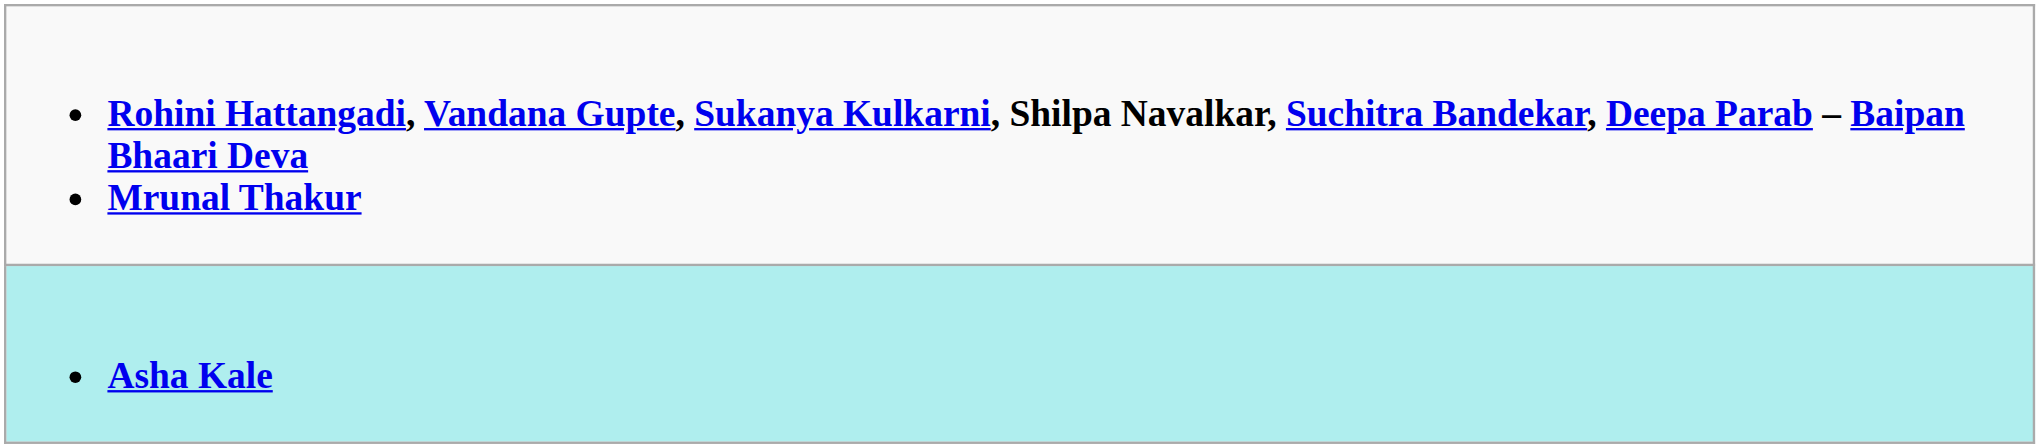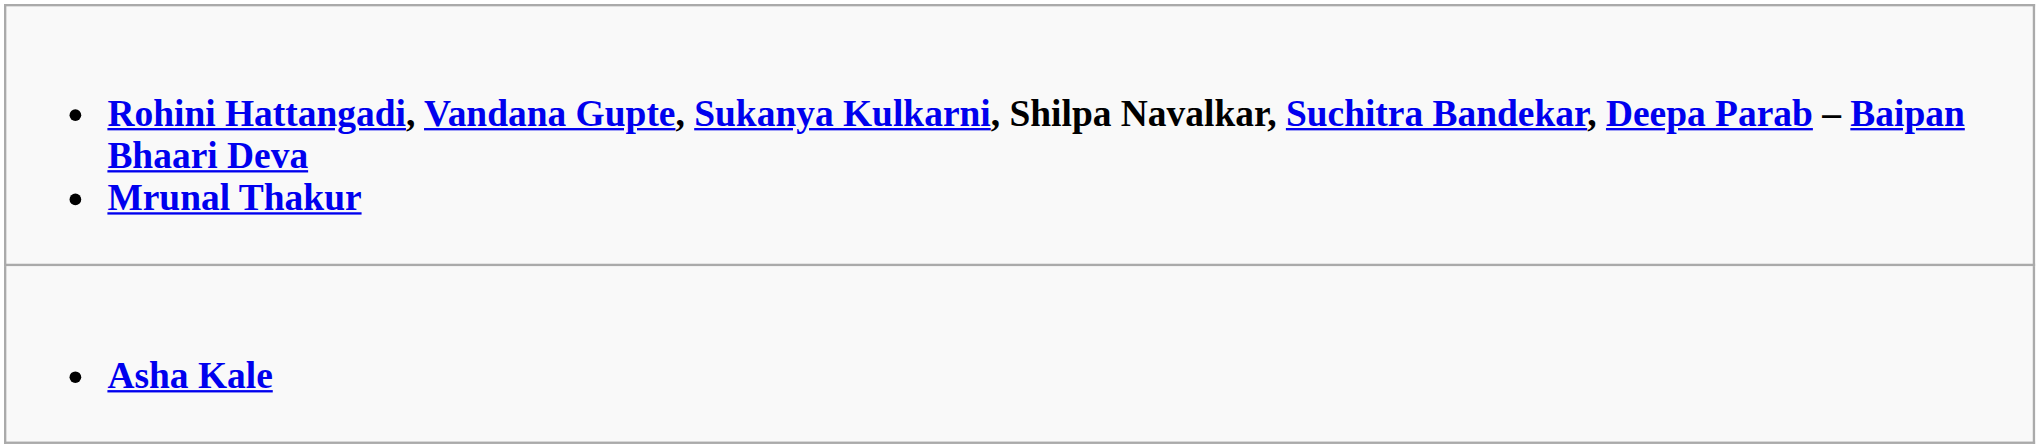(1020, 375) paleturquoise background -> (1020, 375) no background
